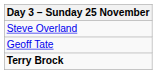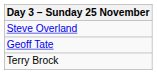(35, 61) bold -> (33, 61) normal
